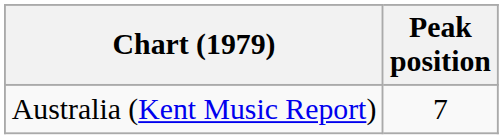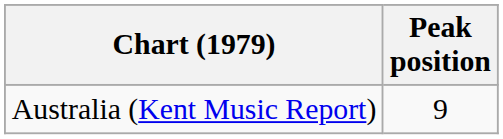(440, 108) 7 -> (440, 108) 9
